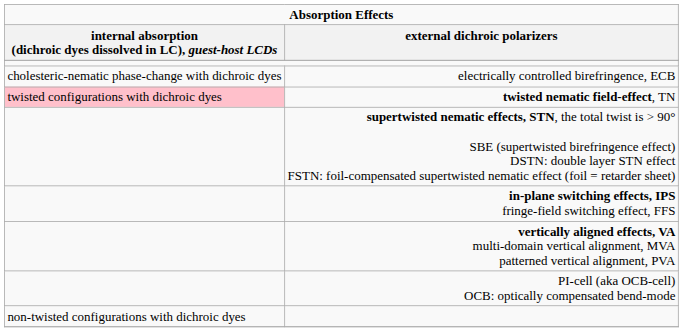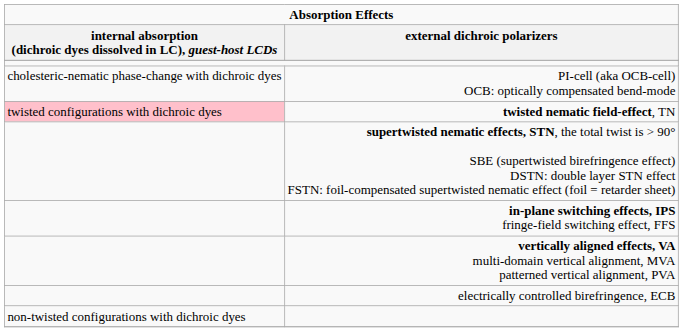(567, 76) electrically controlled birefringence, ECB -> (570, 83) PI-cell (aka OCB-cell) OCB: optically compensated bend-mode
(570, 288) PI-cell (aka OCB-cell) OCB: optically compensated bend-mode -> (567, 295) electrically controlled birefringence, ECB
